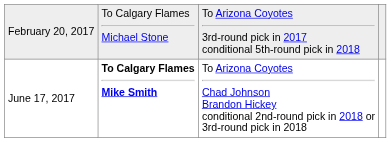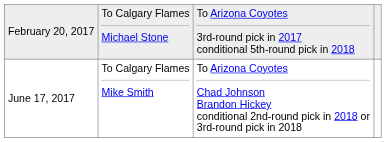(148, 80) bold -> (146, 80) normal
